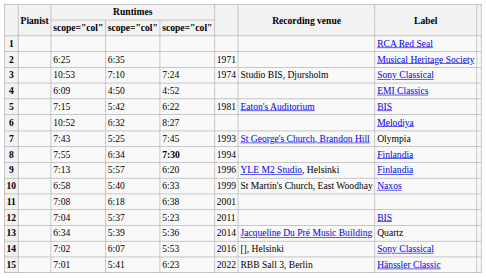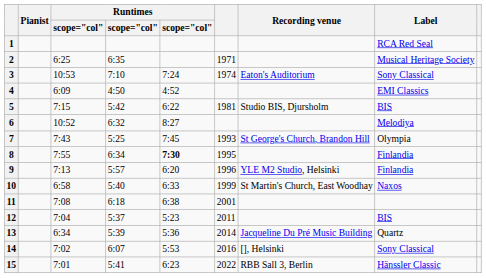(284, 75) Studio BIS, Djursholm -> (278, 75) Eaton's Auditorium
(278, 107) Eaton's Auditorium -> (284, 107) Studio BIS, Djursholm
(226, 154) 1994 -> (226, 154) 1995
